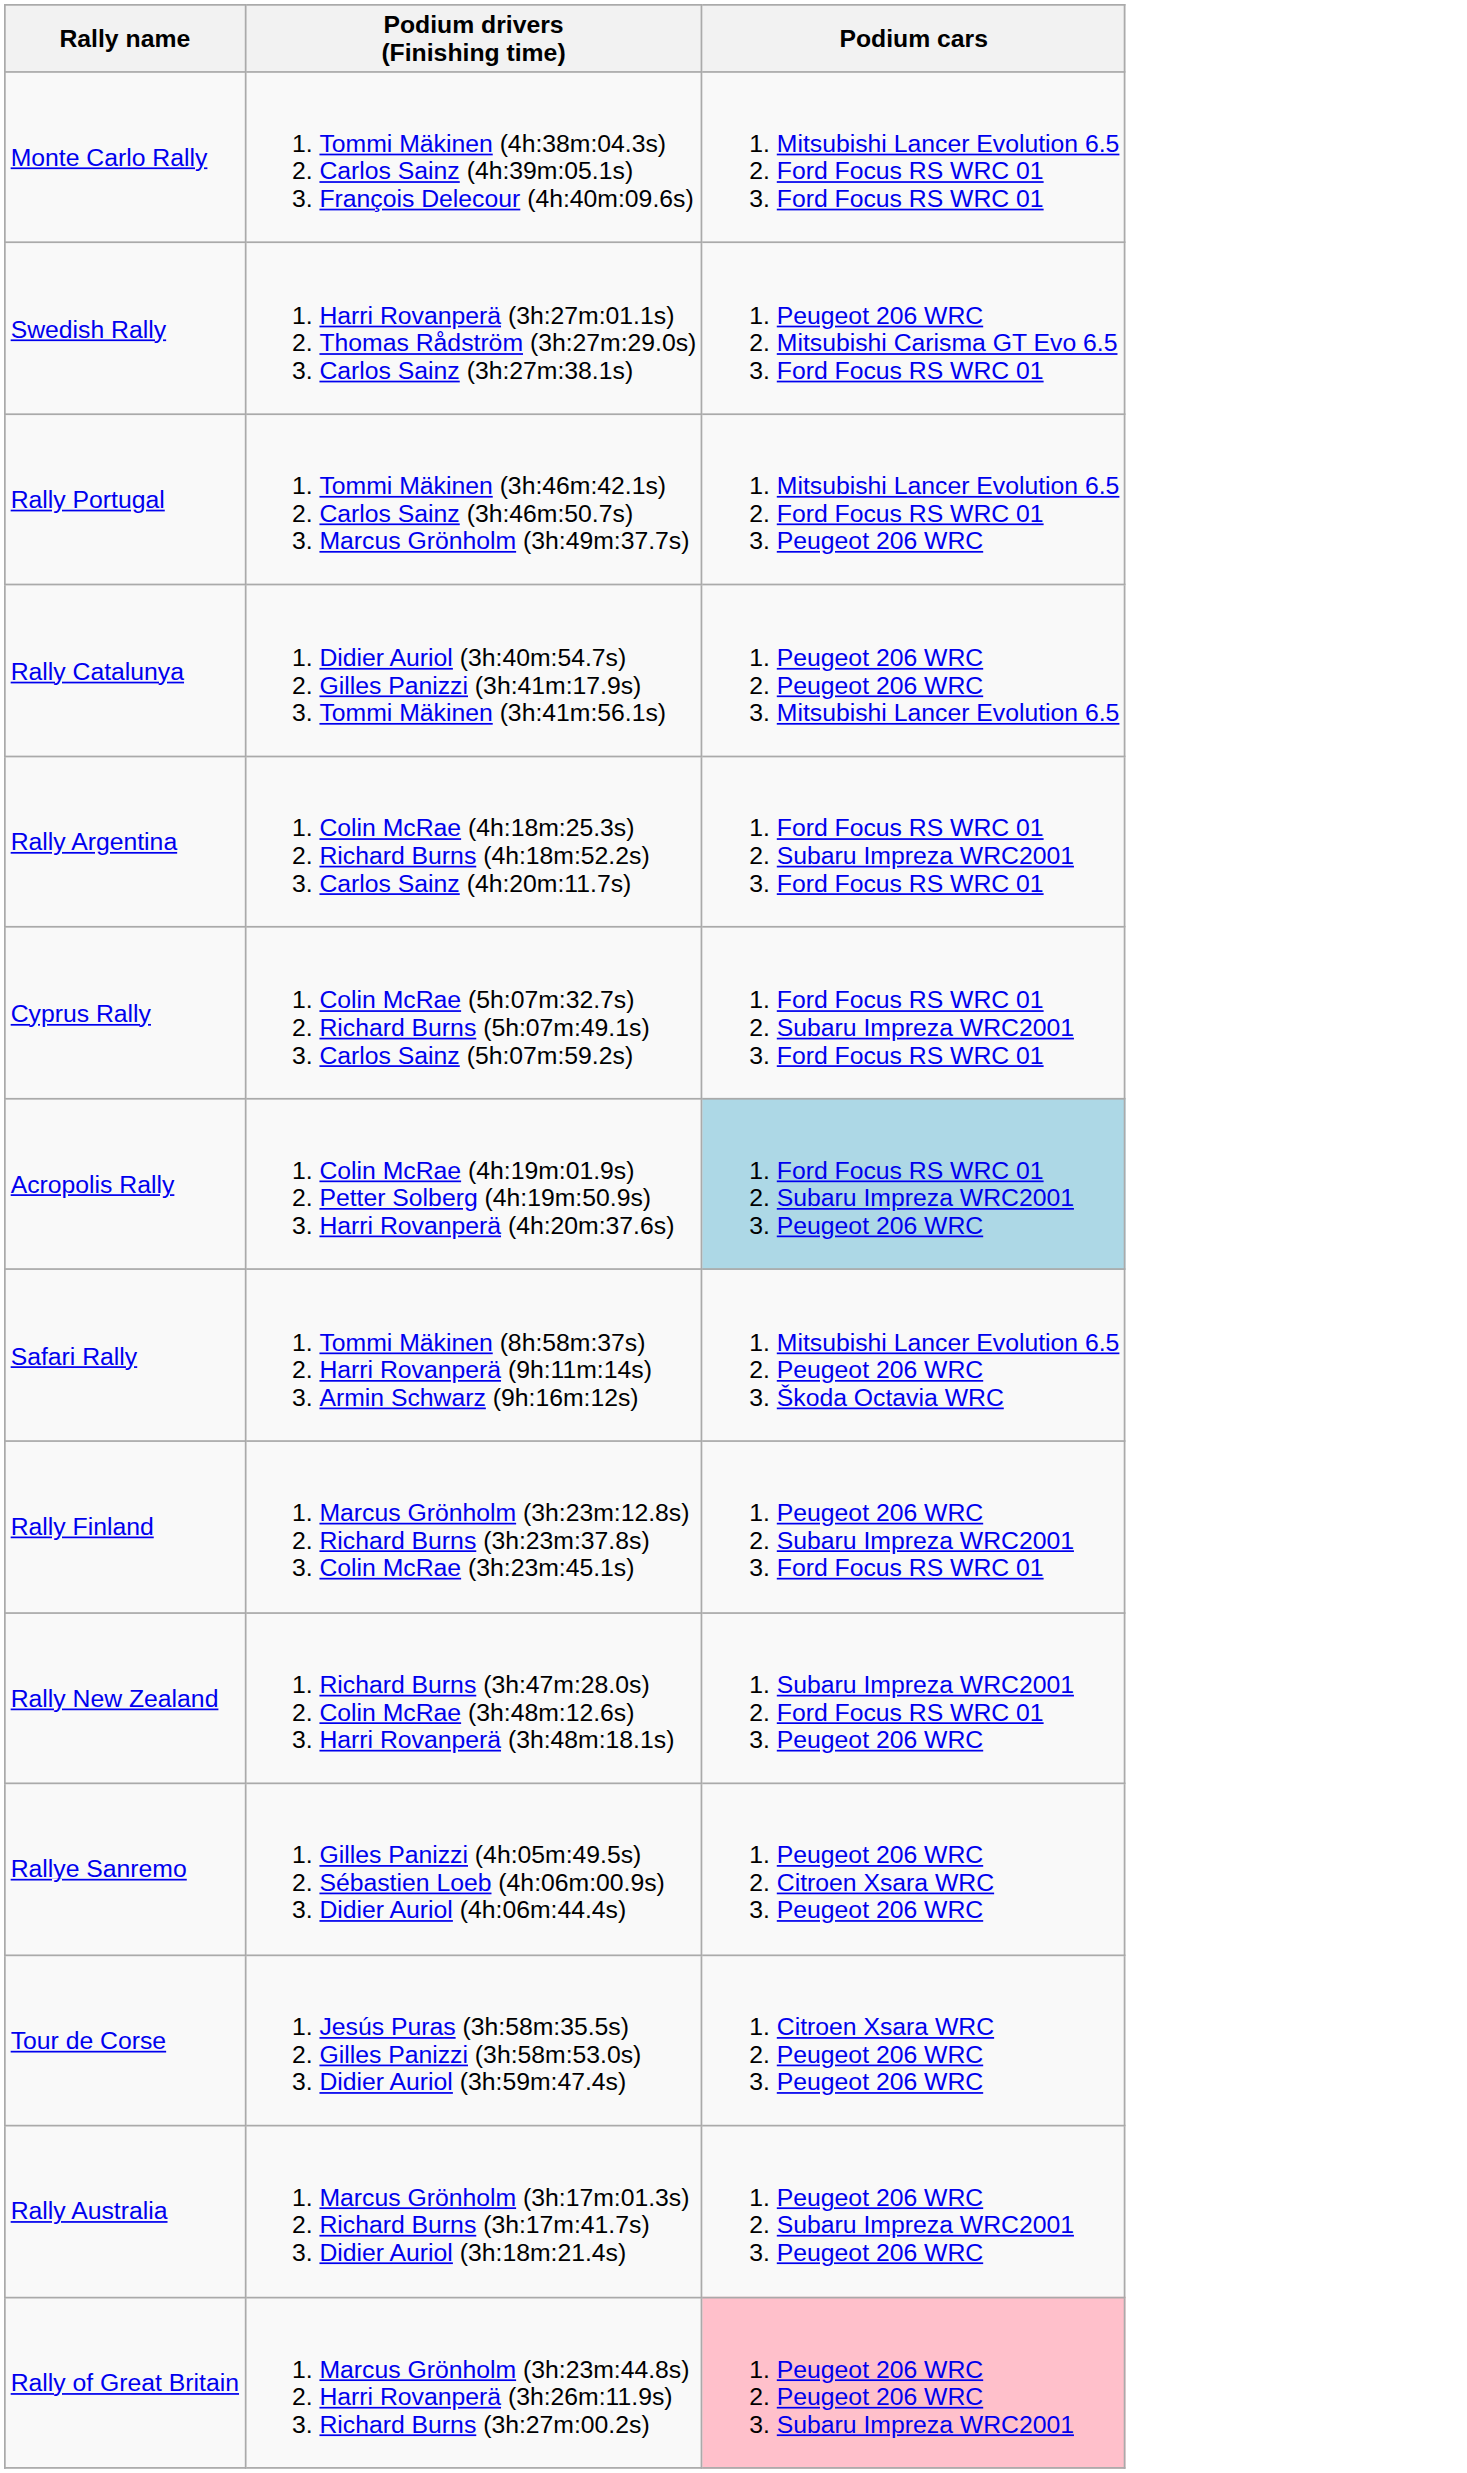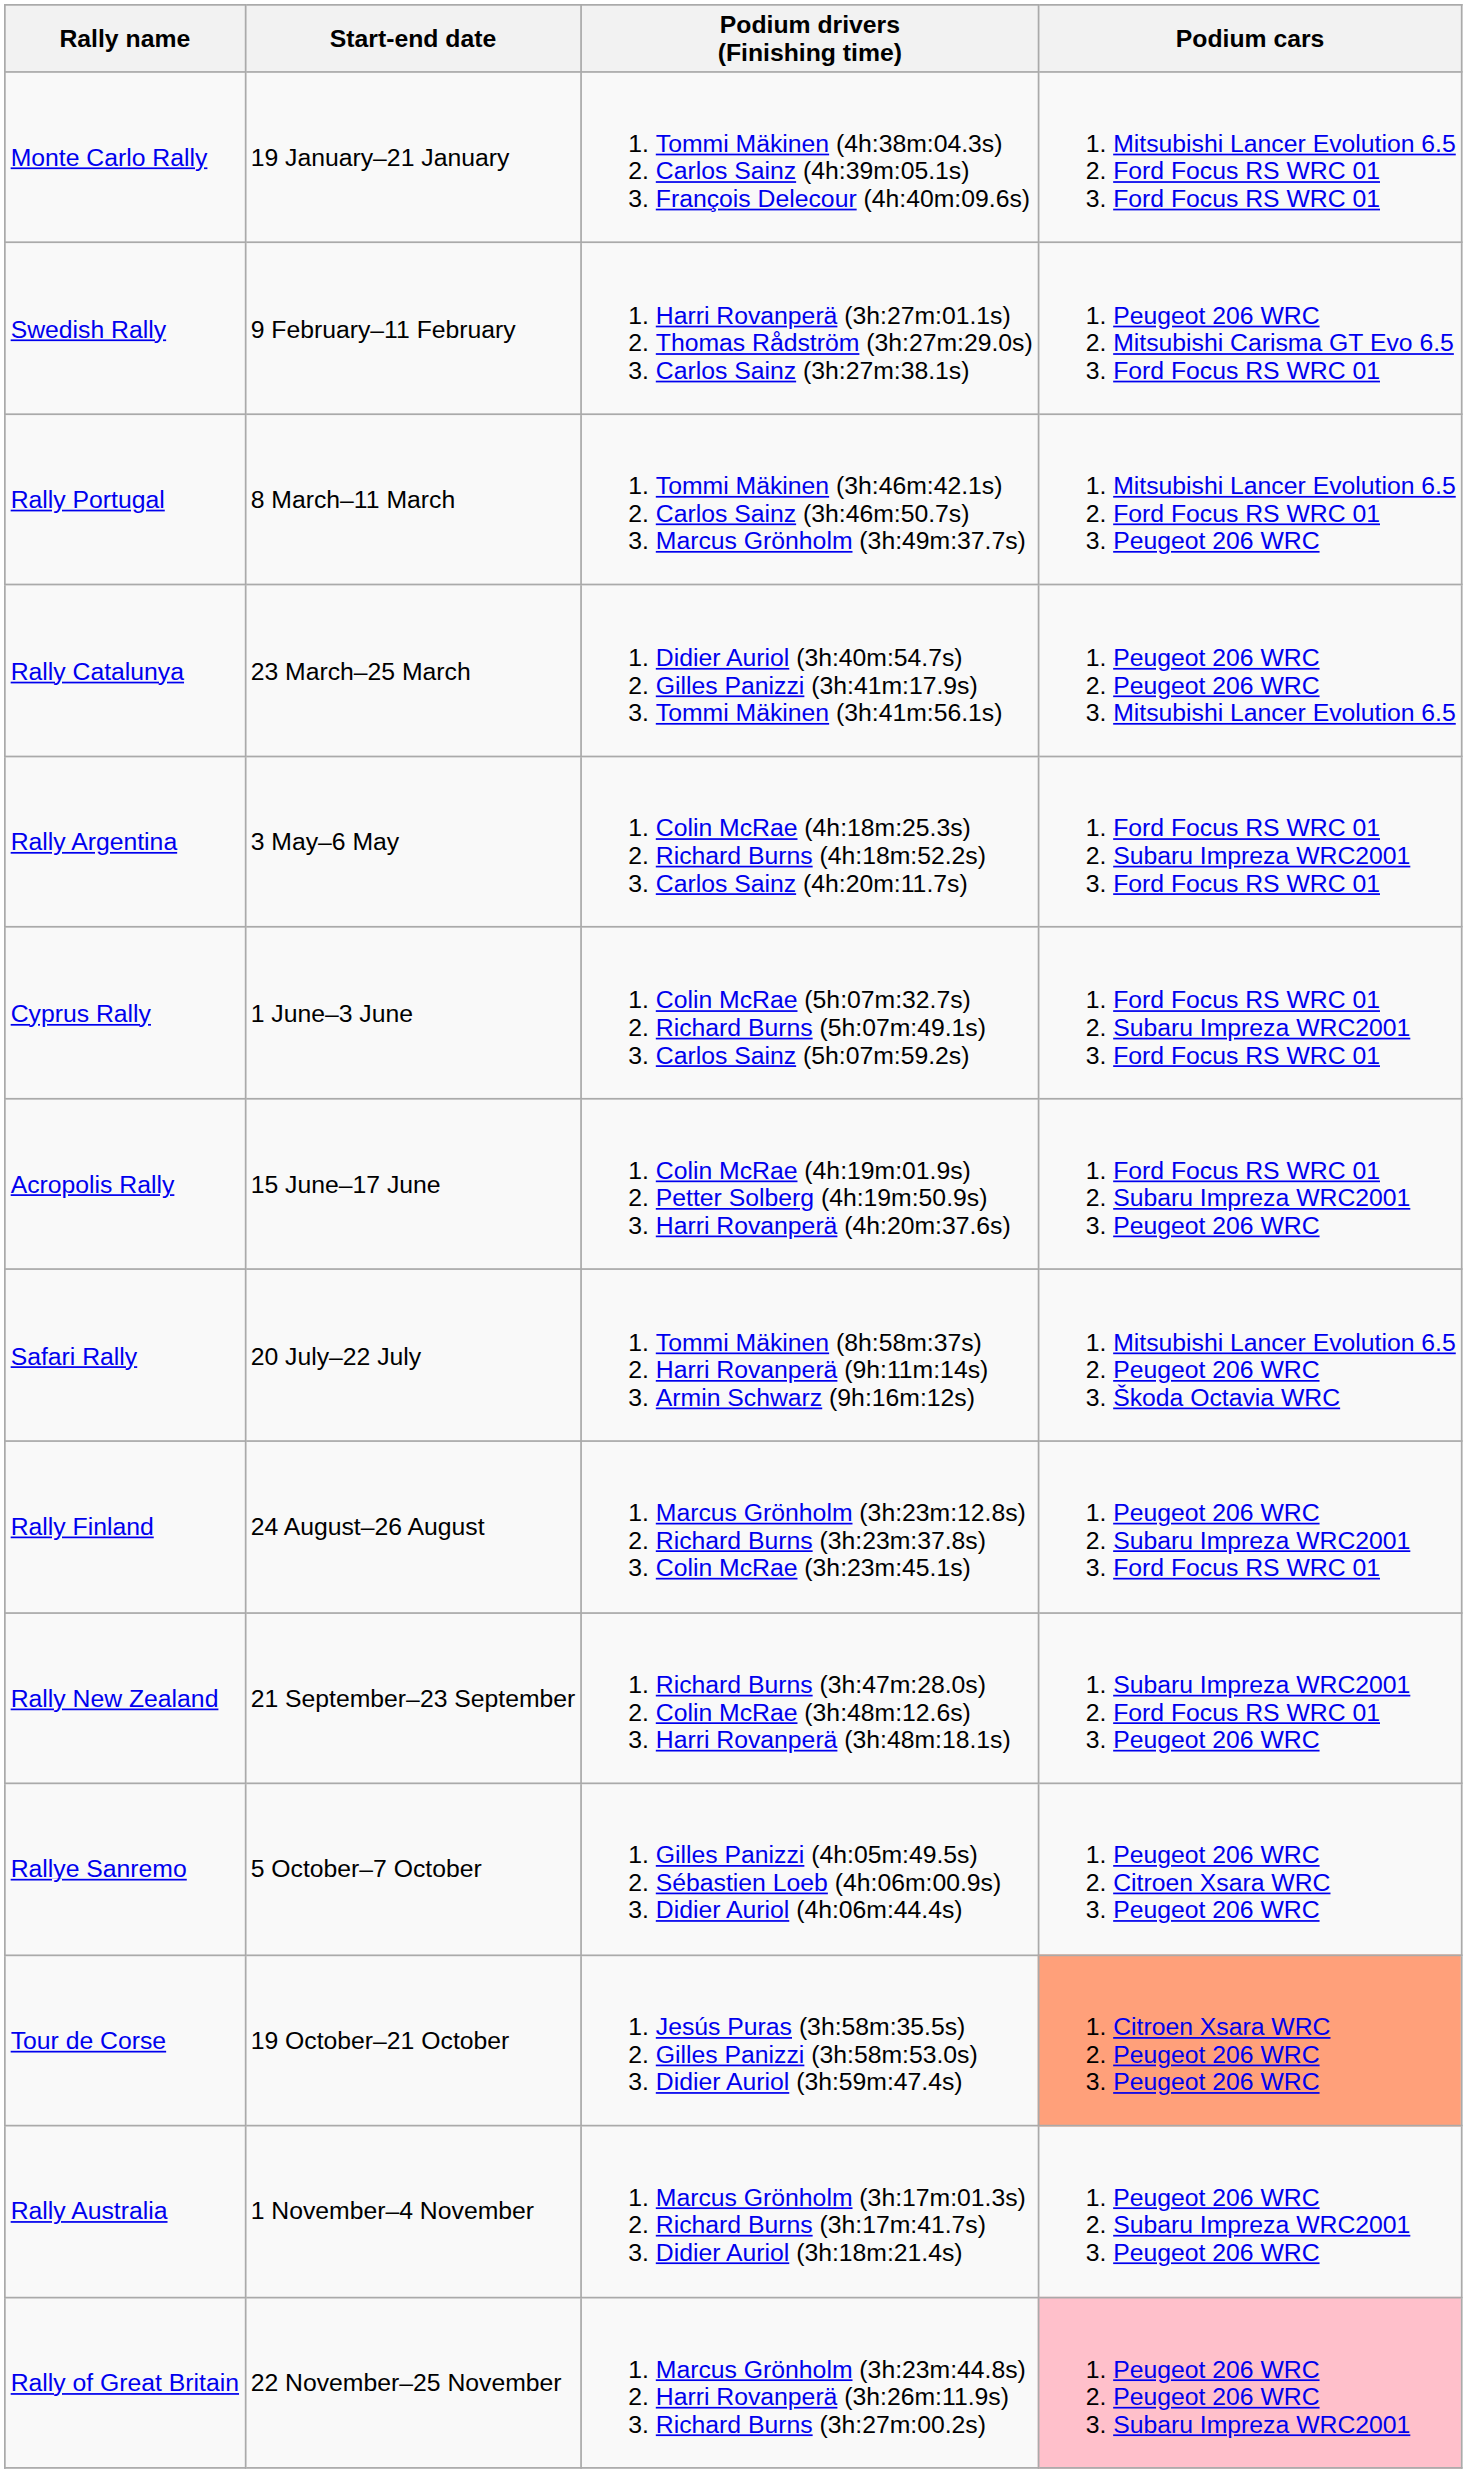+ column: (413, 39)
(914, 1198) lightblue background -> (1250, 1198) no background
(914, 2054) no background -> (1250, 2054) lightsalmon background
